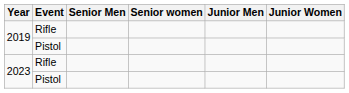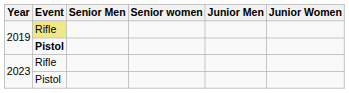(46, 29) no background -> (46, 29) khaki background
(48, 46) normal -> (49, 46) bold
